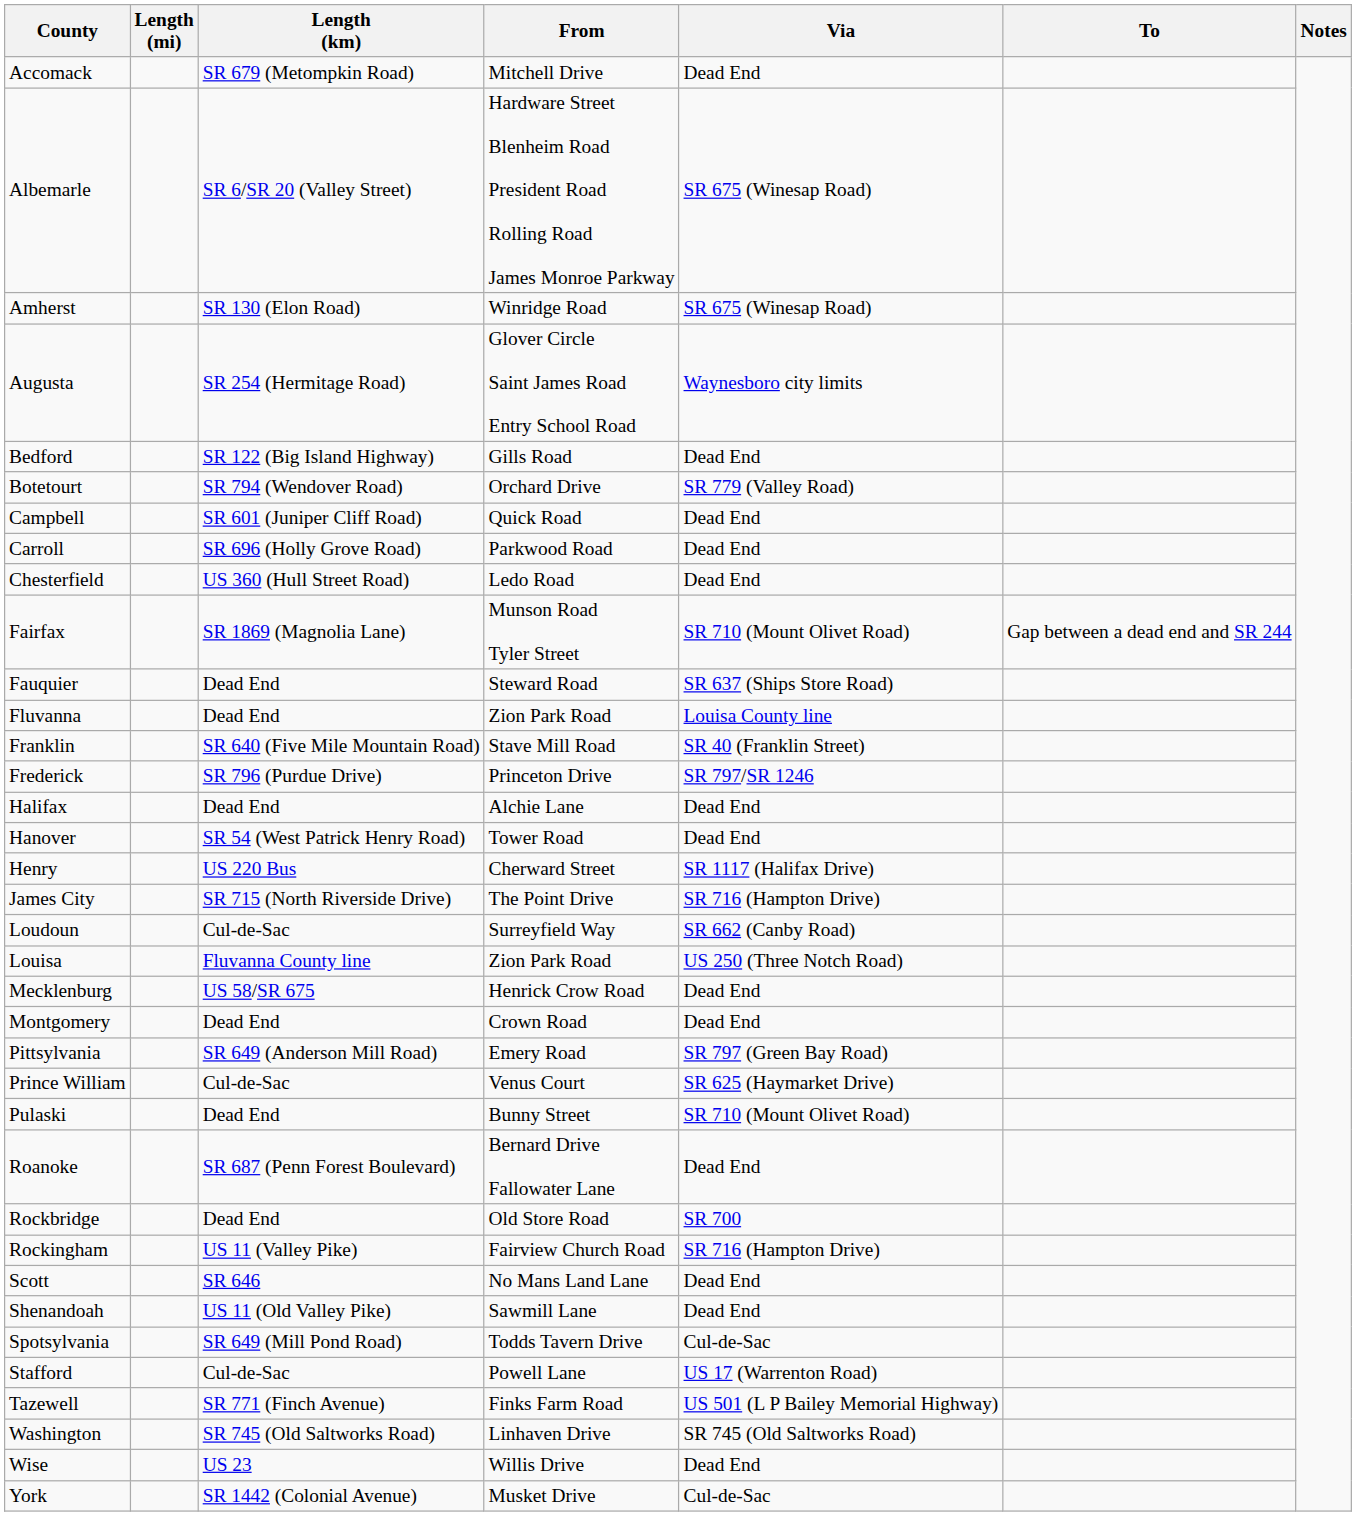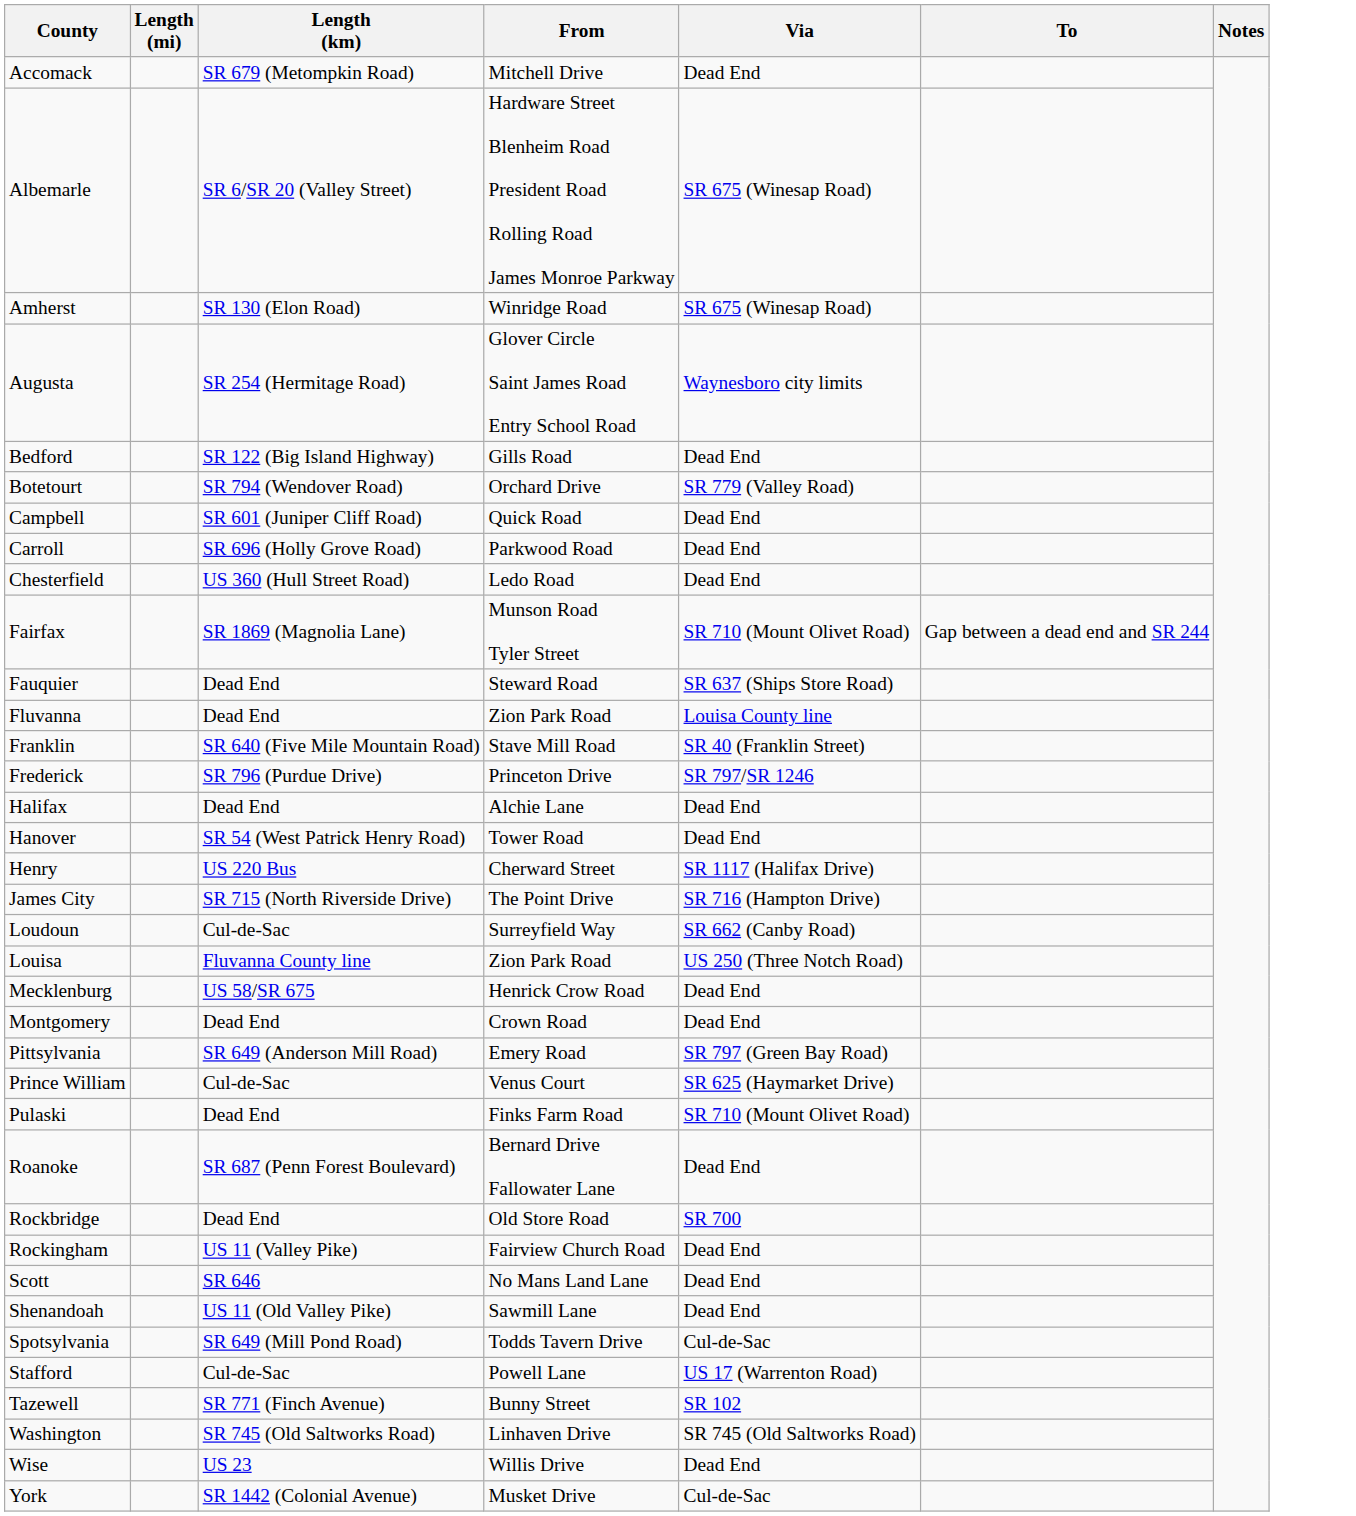(539, 1114) Bunny Street -> (556, 1114) Finks Farm Road
(782, 1249) SR 716 (Hampton Drive) -> (722, 1249) Dead End
(556, 1403) Finks Farm Road -> (539, 1403) Bunny Street
(841, 1403) US 501 (L P Bailey Memorial Highway) -> (712, 1403) SR 102
